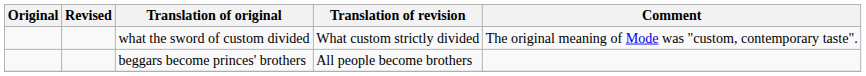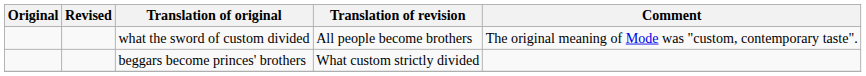(398, 37) What custom strictly divided -> (394, 37) All people become brothers
(394, 60) All people become brothers -> (398, 60) What custom strictly divided
